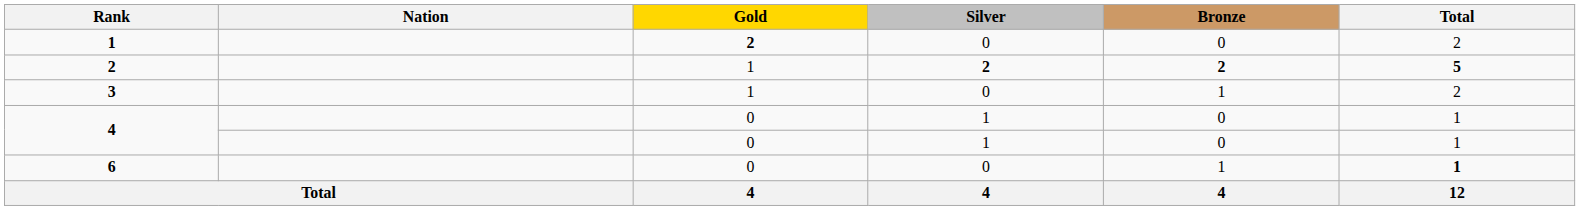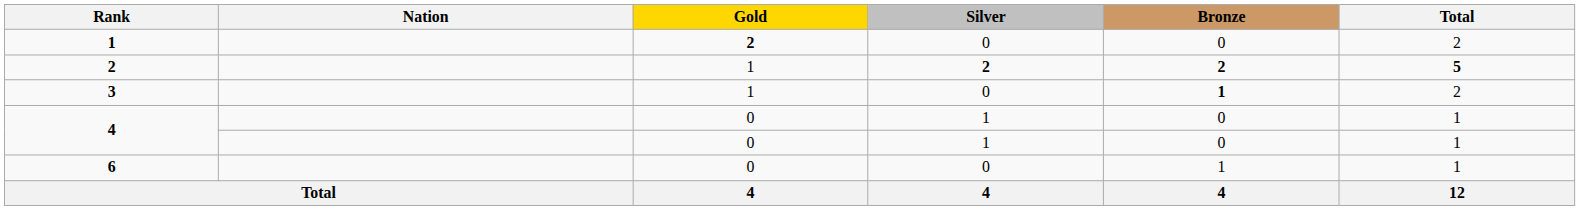(1221, 92) normal -> (1221, 92) bold
(1457, 167) bold -> (1457, 167) normal
